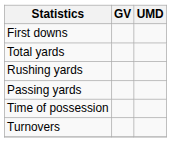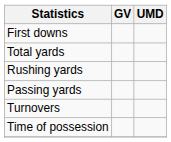rows swapped: (34, 127) <-> (58, 108)
